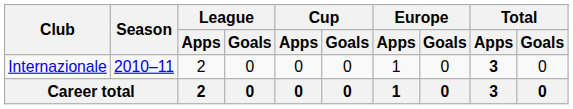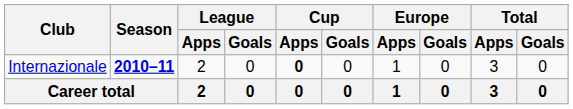(144, 67) normal -> (144, 67) bold
(299, 67) normal -> (299, 67) bold
(494, 67) bold -> (494, 67) normal
